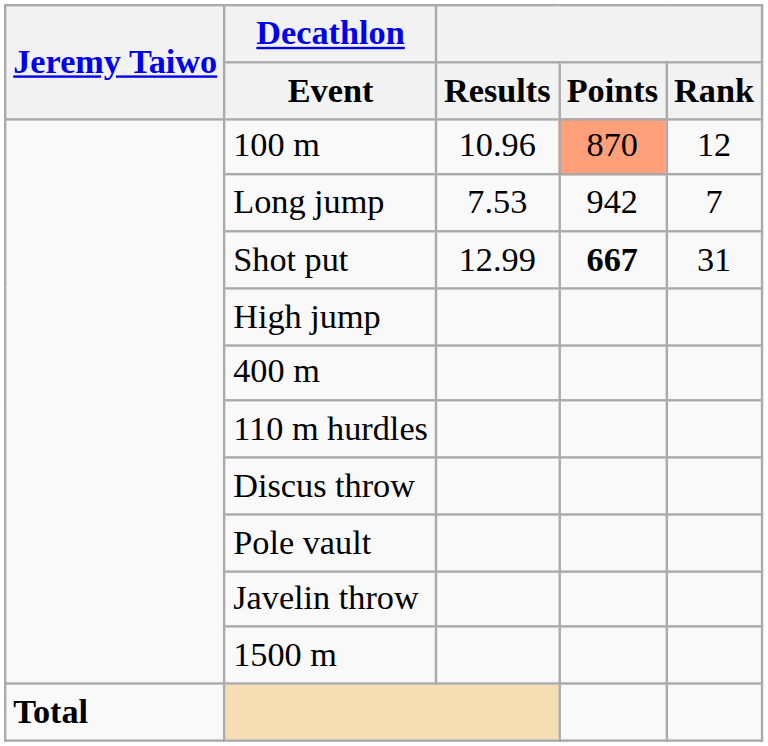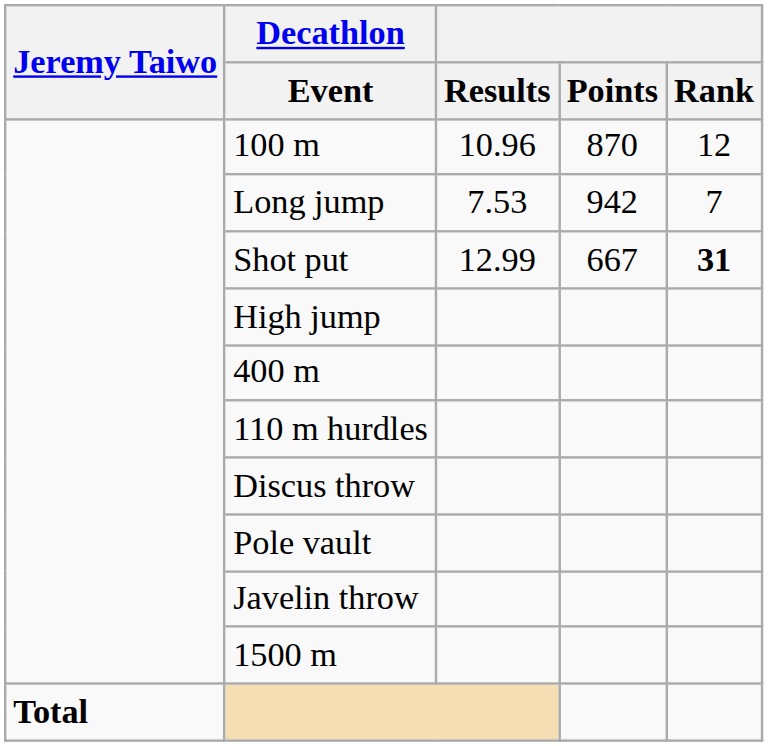(612, 146) lightsalmon background -> (612, 146) no background
(612, 259) bold -> (612, 259) normal
(714, 259) normal -> (714, 259) bold
